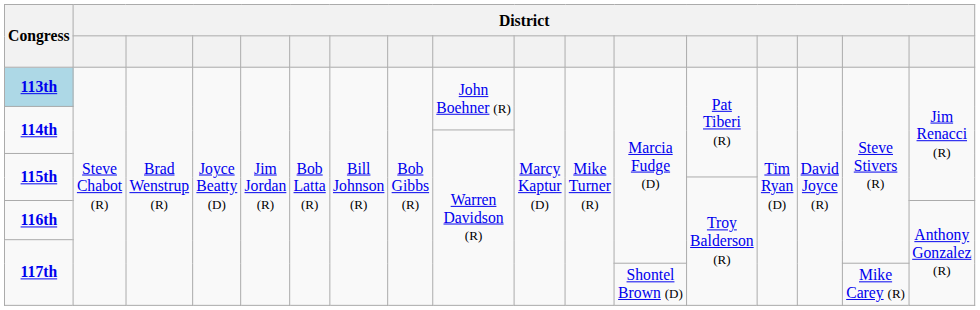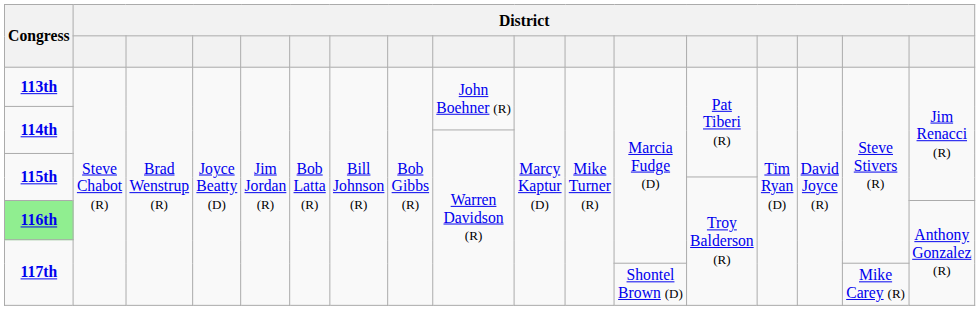(39, 86) lightblue background -> (39, 86) no background
(39, 220) no background -> (39, 220) lightgreen background
